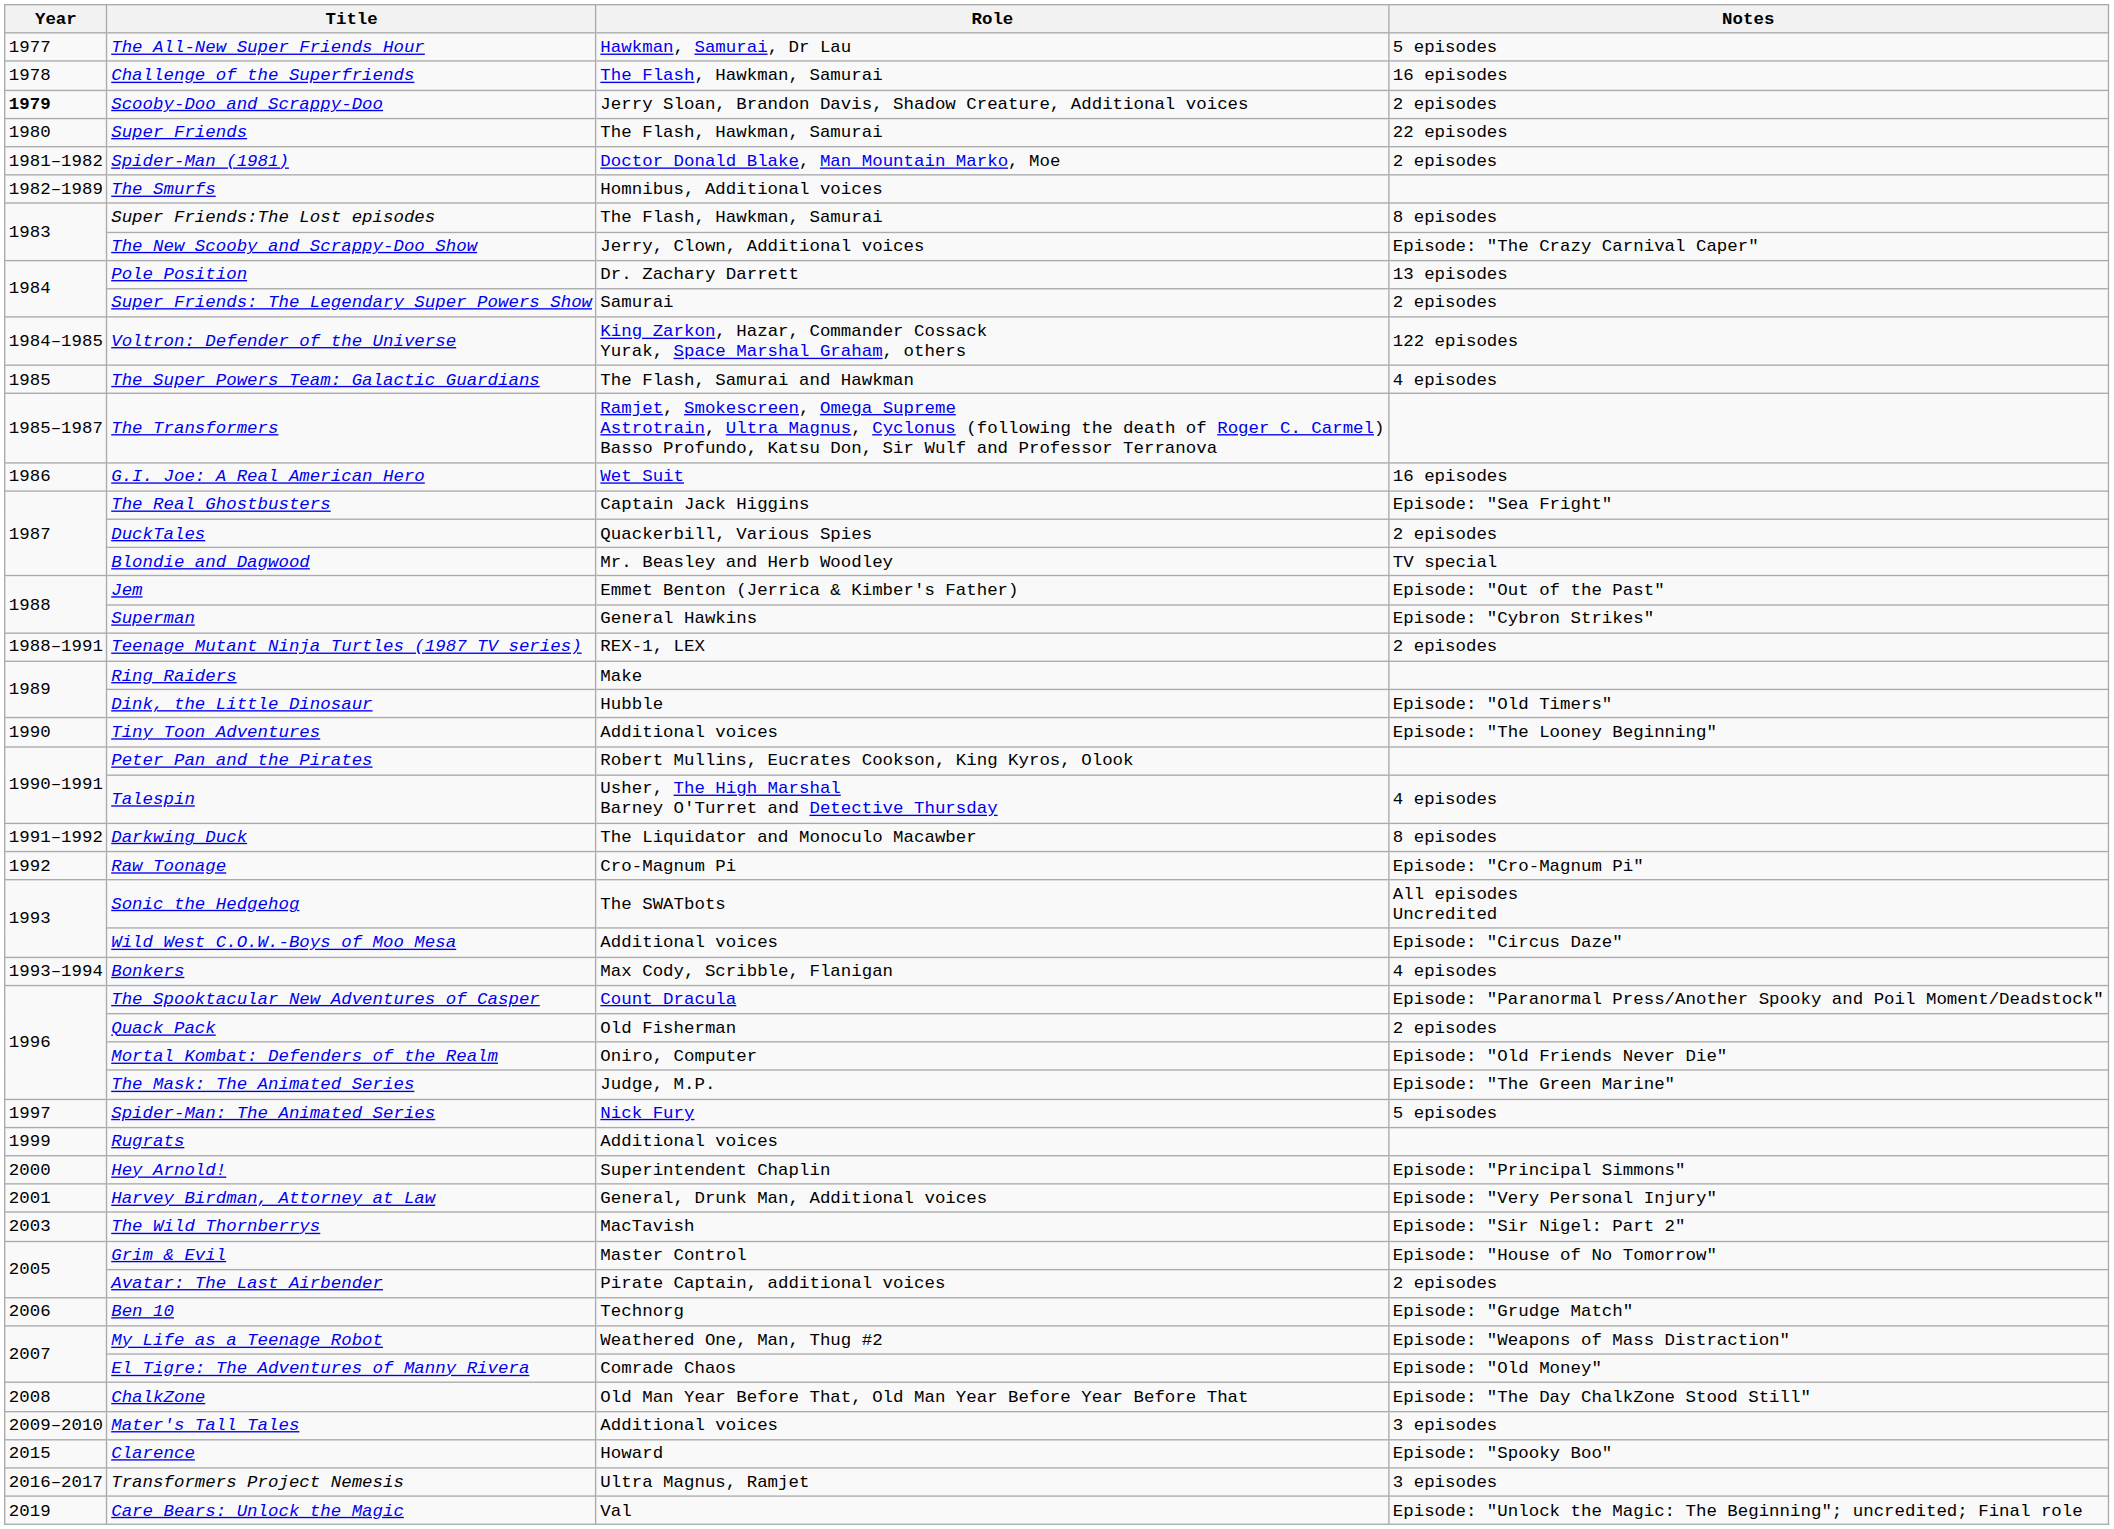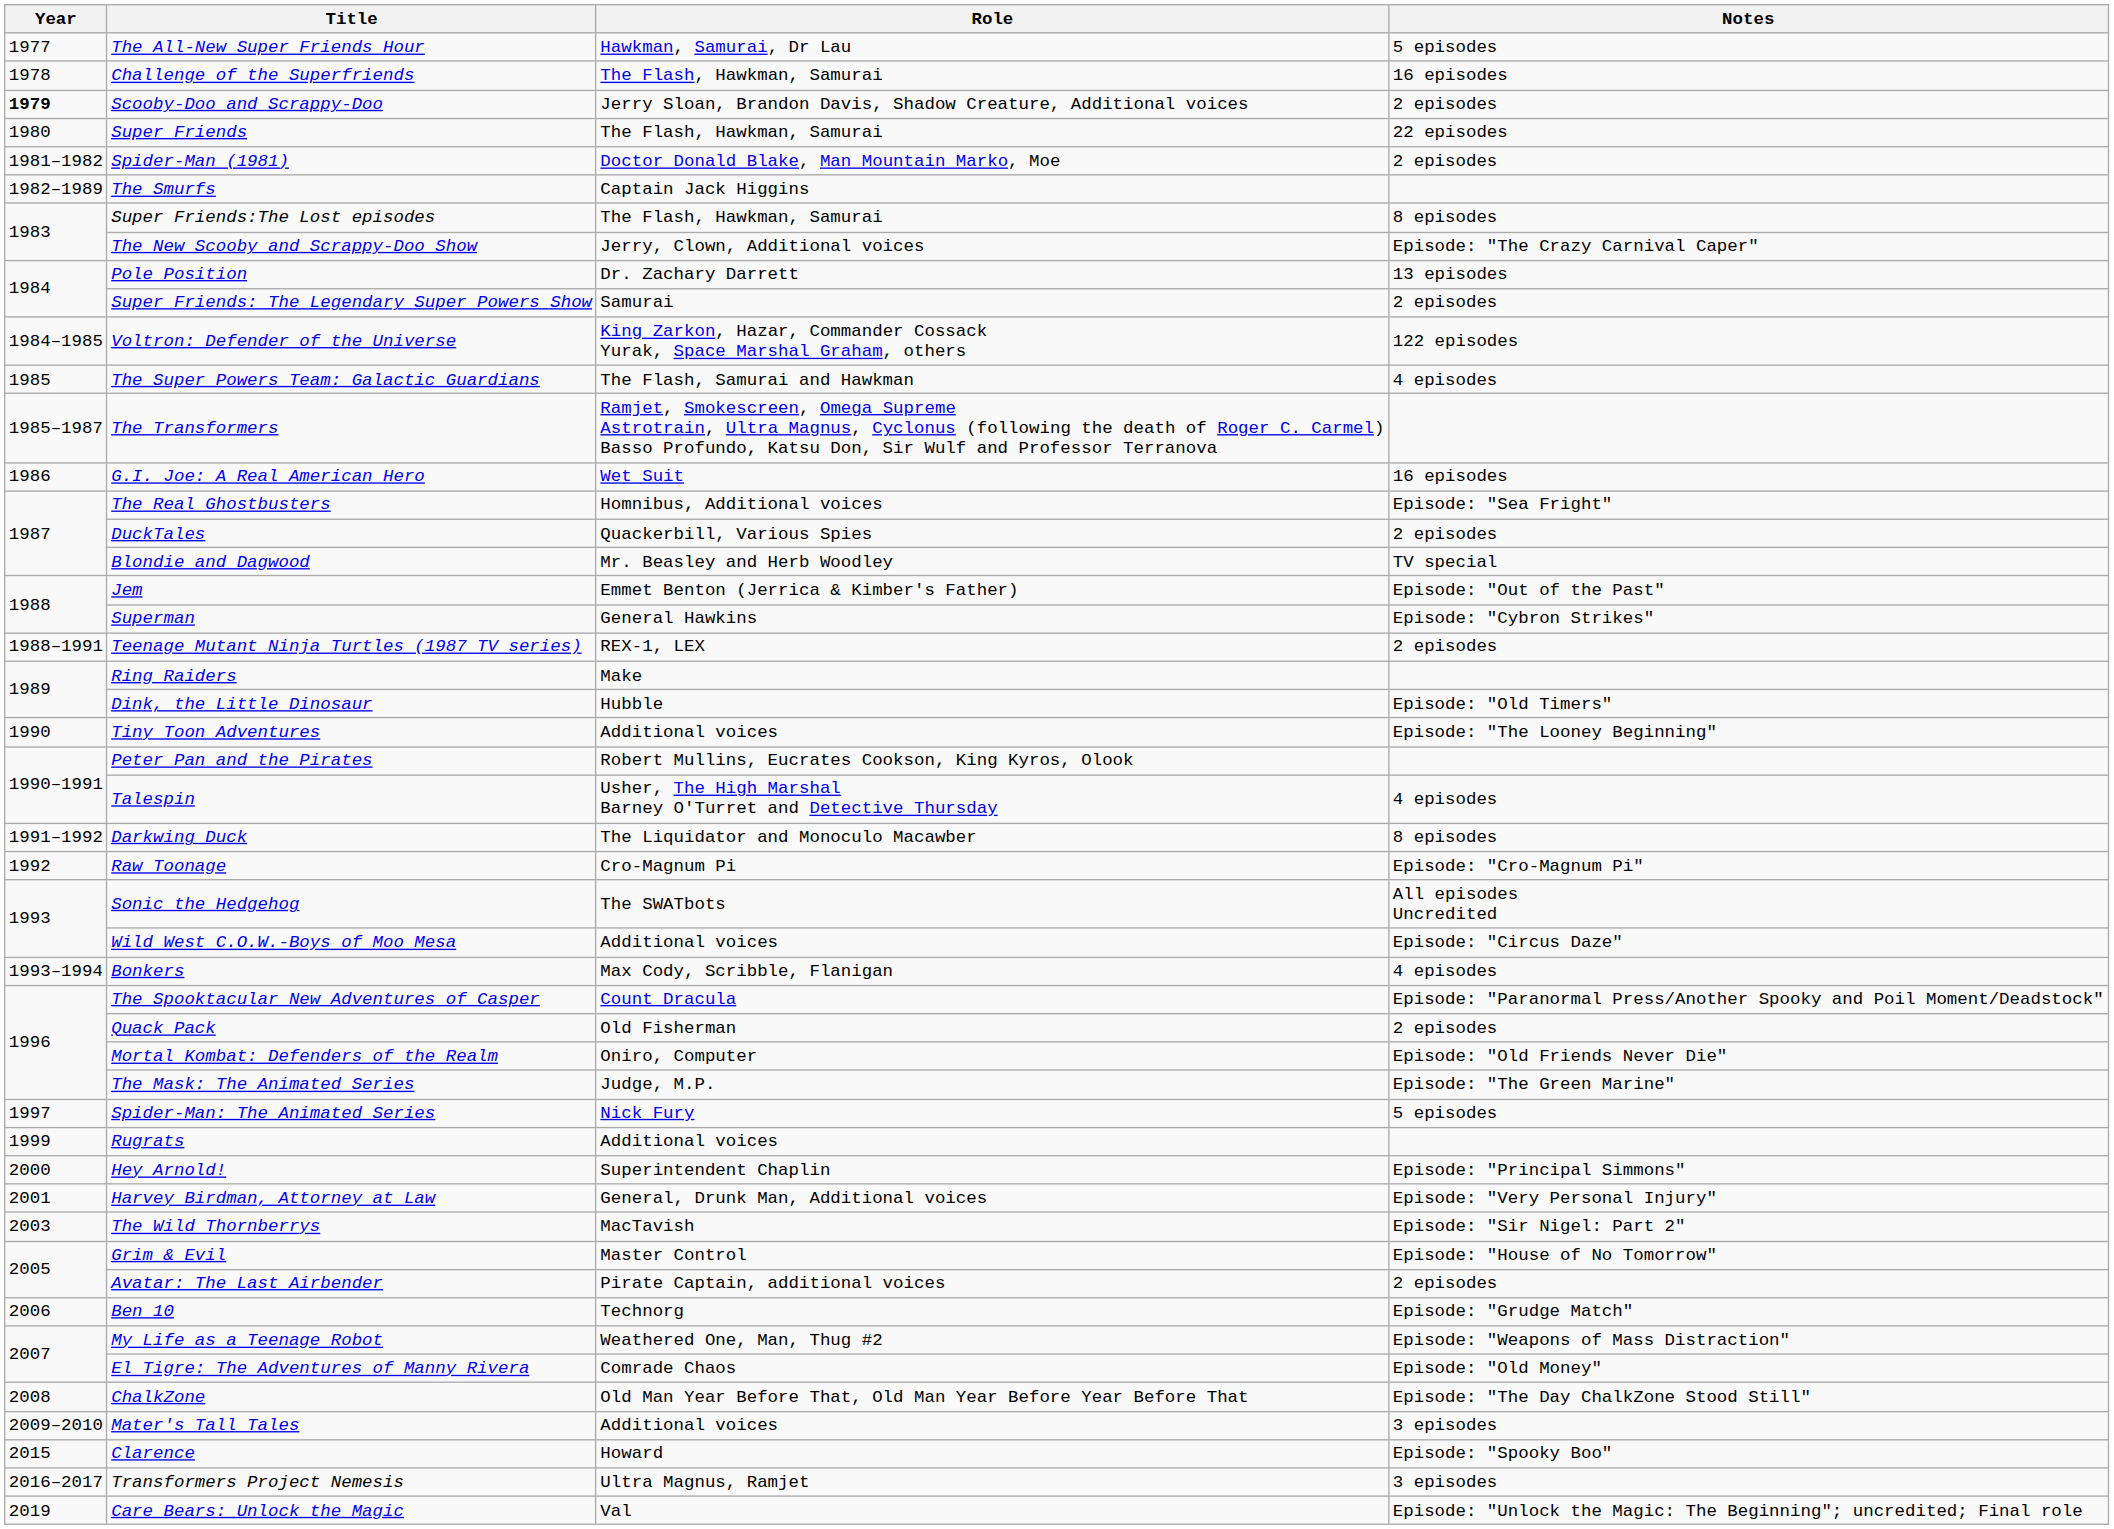(741, 189) Homnibus, Additional voices -> (705, 189) Captain Jack Higgins
(705, 505) Captain Jack Higgins -> (741, 505) Homnibus, Additional voices
